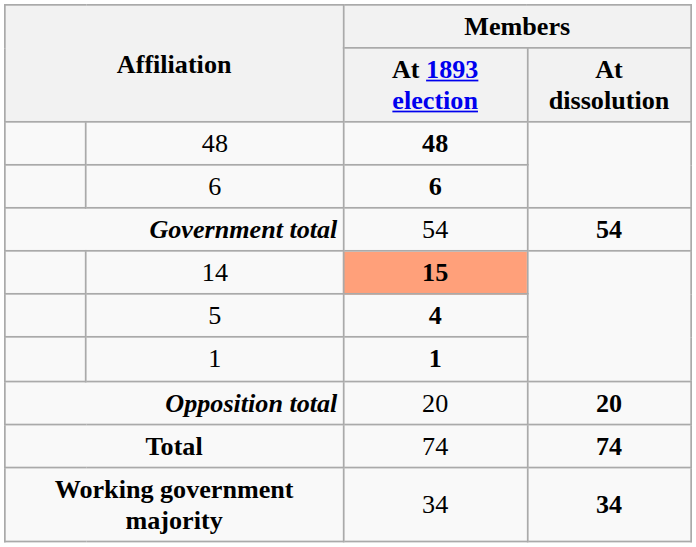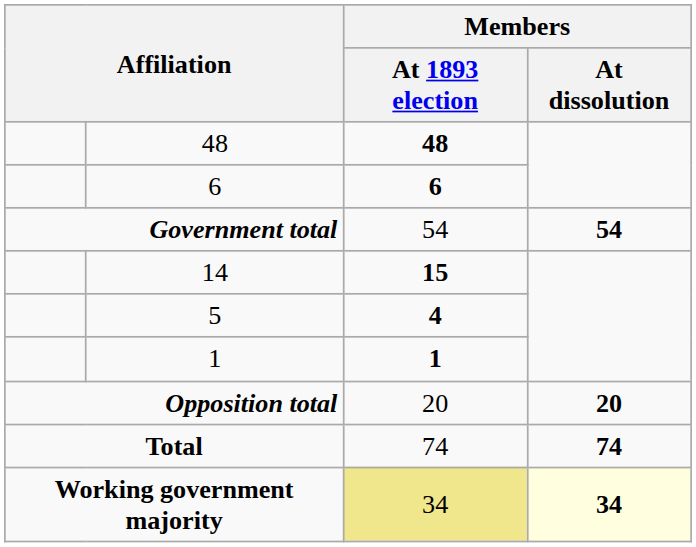(435, 272) lightsalmon background -> (435, 272) no background
(435, 503) no background -> (435, 503) khaki background
(609, 503) no background -> (609, 503) lightyellow background
